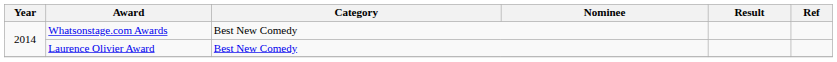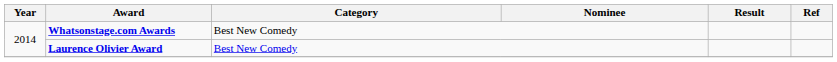(108, 30) normal -> (112, 30) bold
(101, 48) normal -> (105, 48) bold
